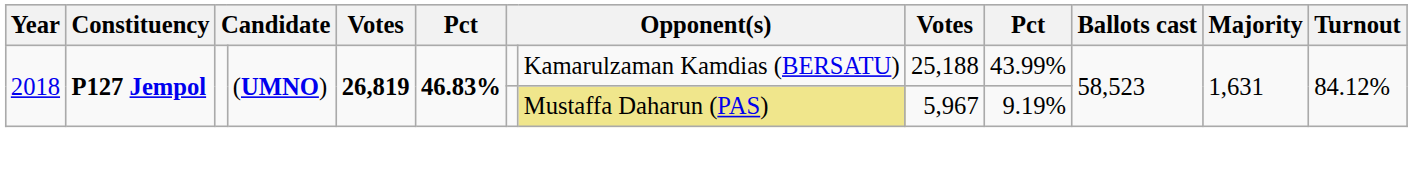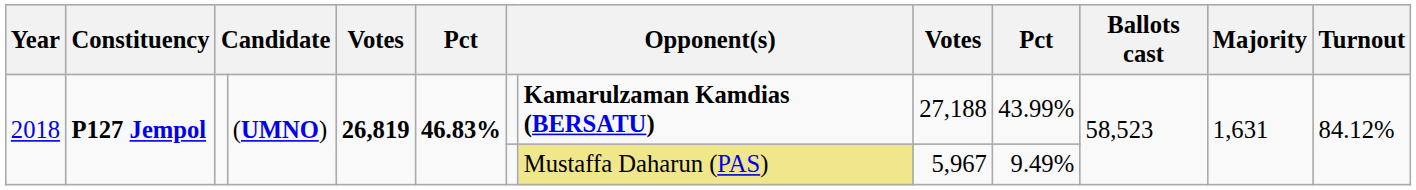(712, 65) normal -> (657, 109) bold
(945, 65) 25,188 -> (953, 109) 27,188
(1034, 106) 9.19% -> (1042, 164) 9.49%
